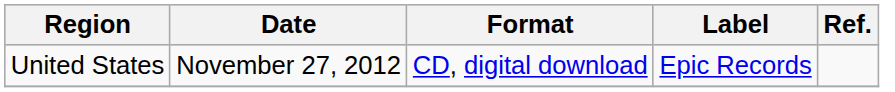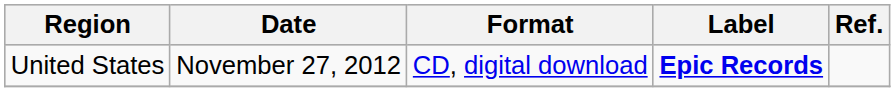(736, 65) normal -> (741, 65) bold
